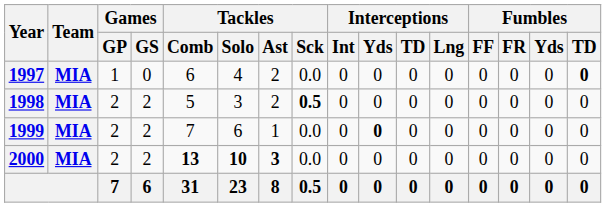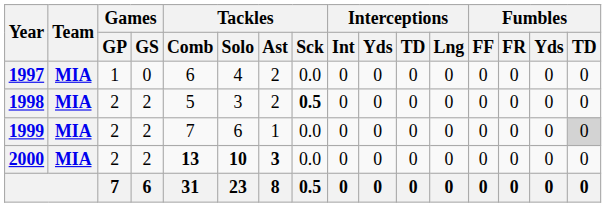(584, 74) bold -> (584, 74) normal
(378, 131) bold -> (378, 131) normal
(584, 131) no background -> (584, 131) lightgrey background
